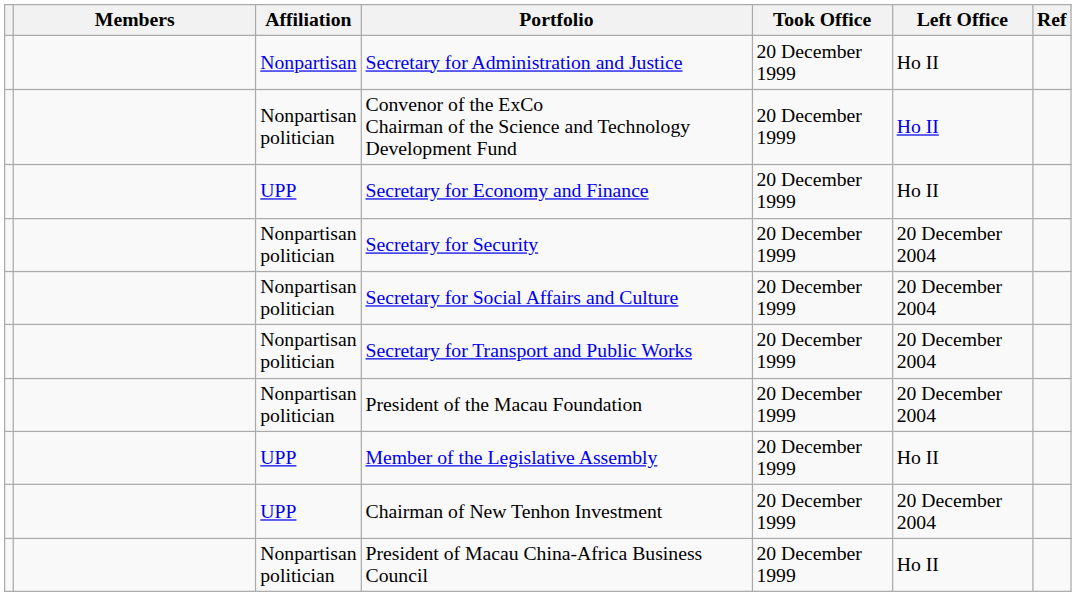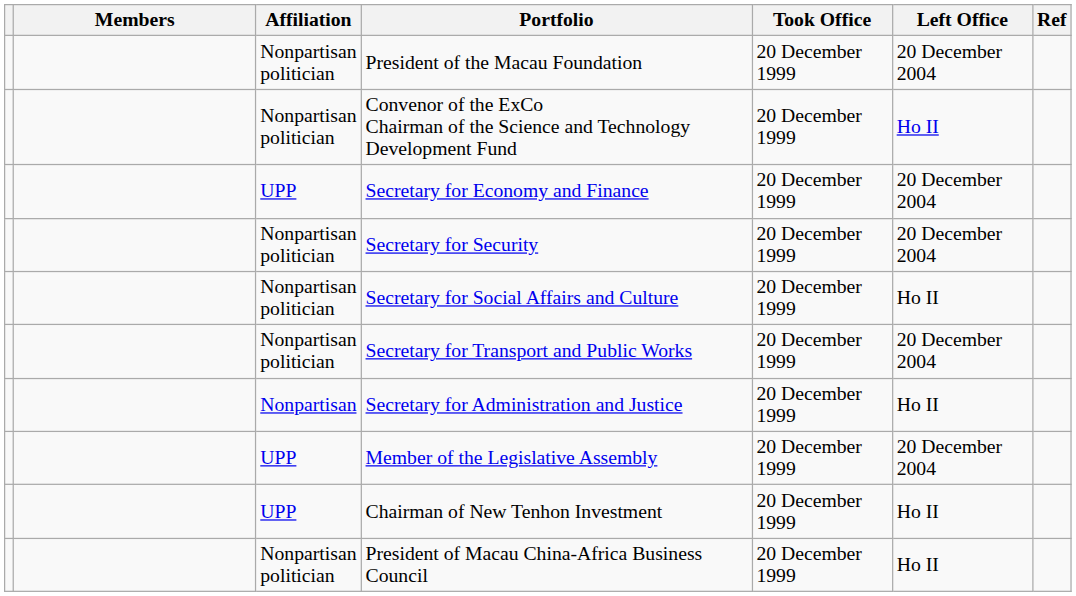rows swapped: (524, 62) <-> (504, 404)
(918, 191) Ho II -> (949, 191) 20 December 2004
(949, 297) 20 December 2004 -> (918, 297) Ho II
(918, 457) Ho II -> (949, 457) 20 December 2004
(949, 511) 20 December 2004 -> (918, 511) Ho II
